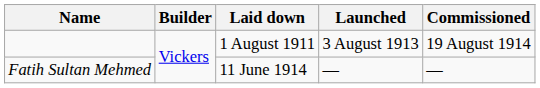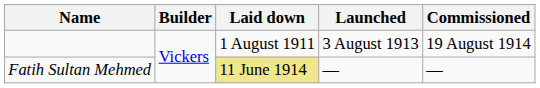(263, 69) no background -> (263, 69) khaki background
